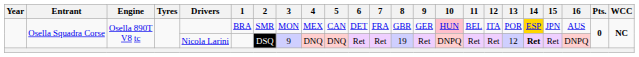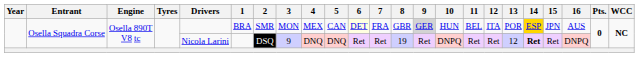(359, 25) no background -> (359, 25) lightyellow background
(424, 25) no background -> (424, 25) lightgrey background
(449, 25) pink background -> (449, 25) no background
